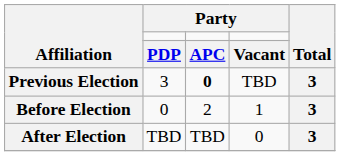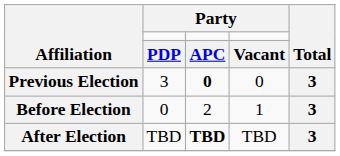(259, 81) TBD -> (259, 81) 0
(207, 137) normal -> (207, 137) bold
(259, 137) 0 -> (259, 137) TBD
